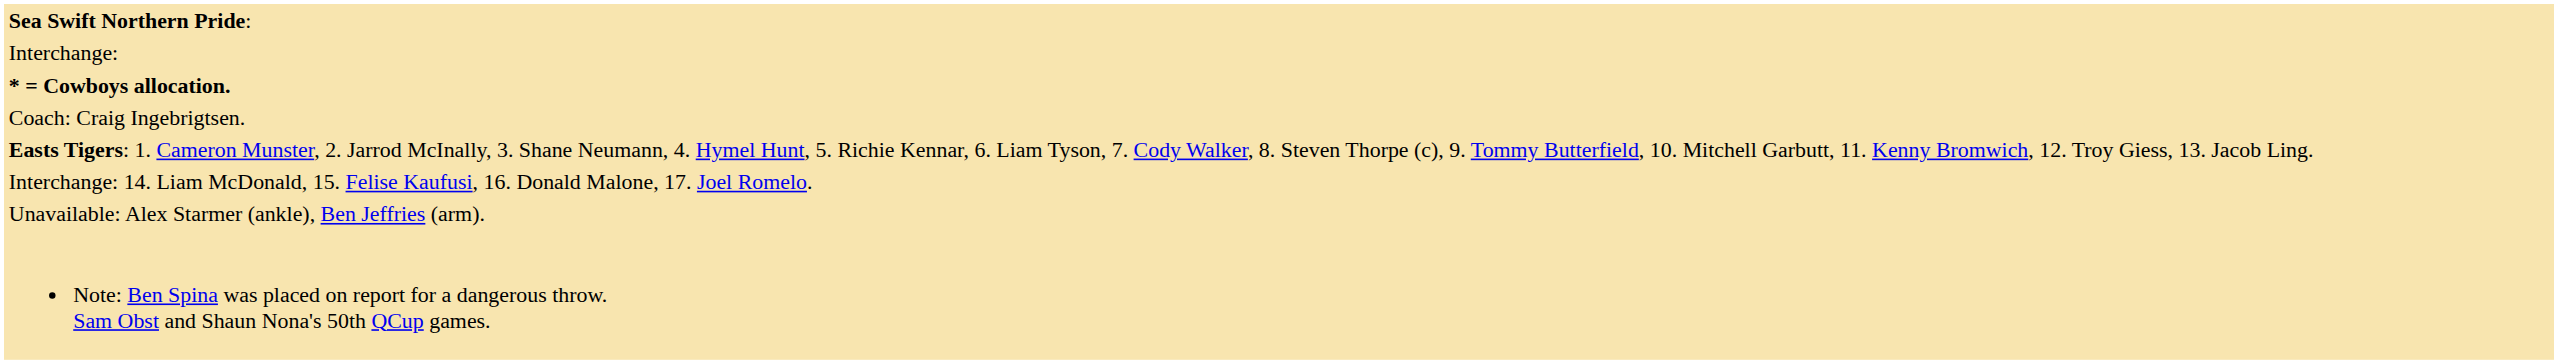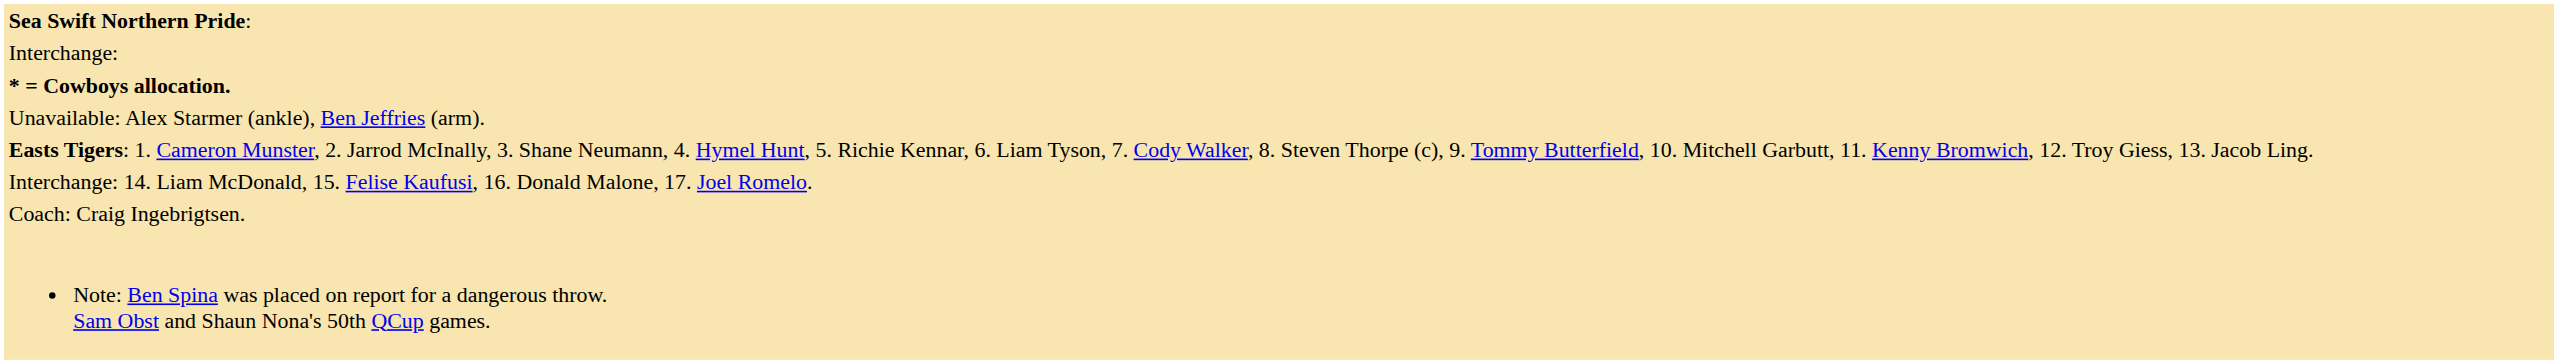(127, 118) Coach: Craig Ingebrigtsen. -> (247, 118) Unavailable: Alex Starmer (ankle), Ben Jeffries (arm).
(247, 214) Unavailable: Alex Starmer (ankle), Ben Jeffries (arm). -> (127, 214) Coach: Craig Ingebrigtsen.
